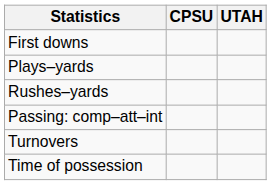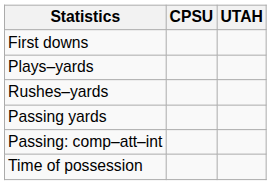+ row: (57, 117)
- row: (43, 141)
